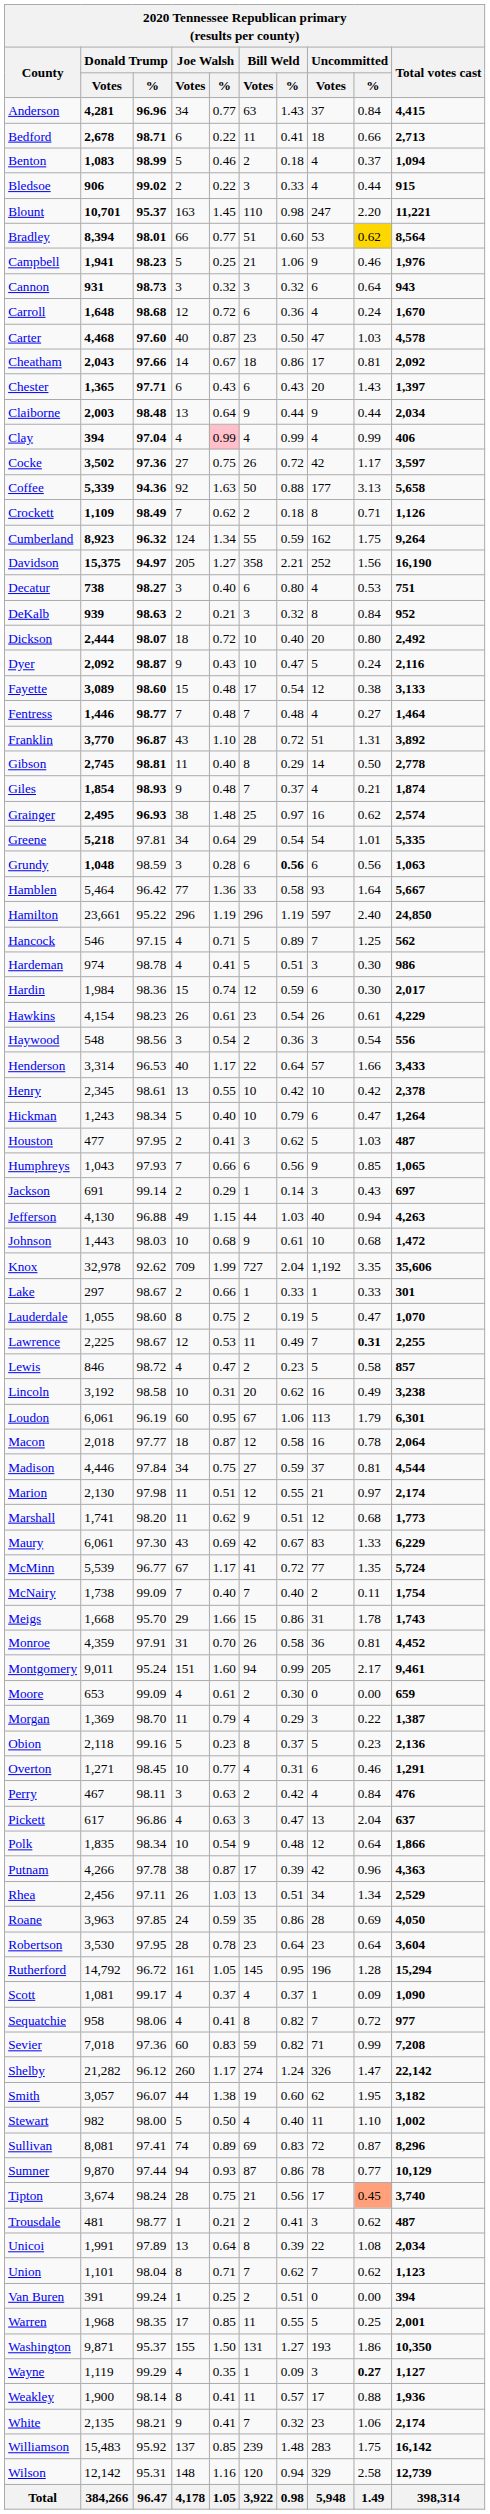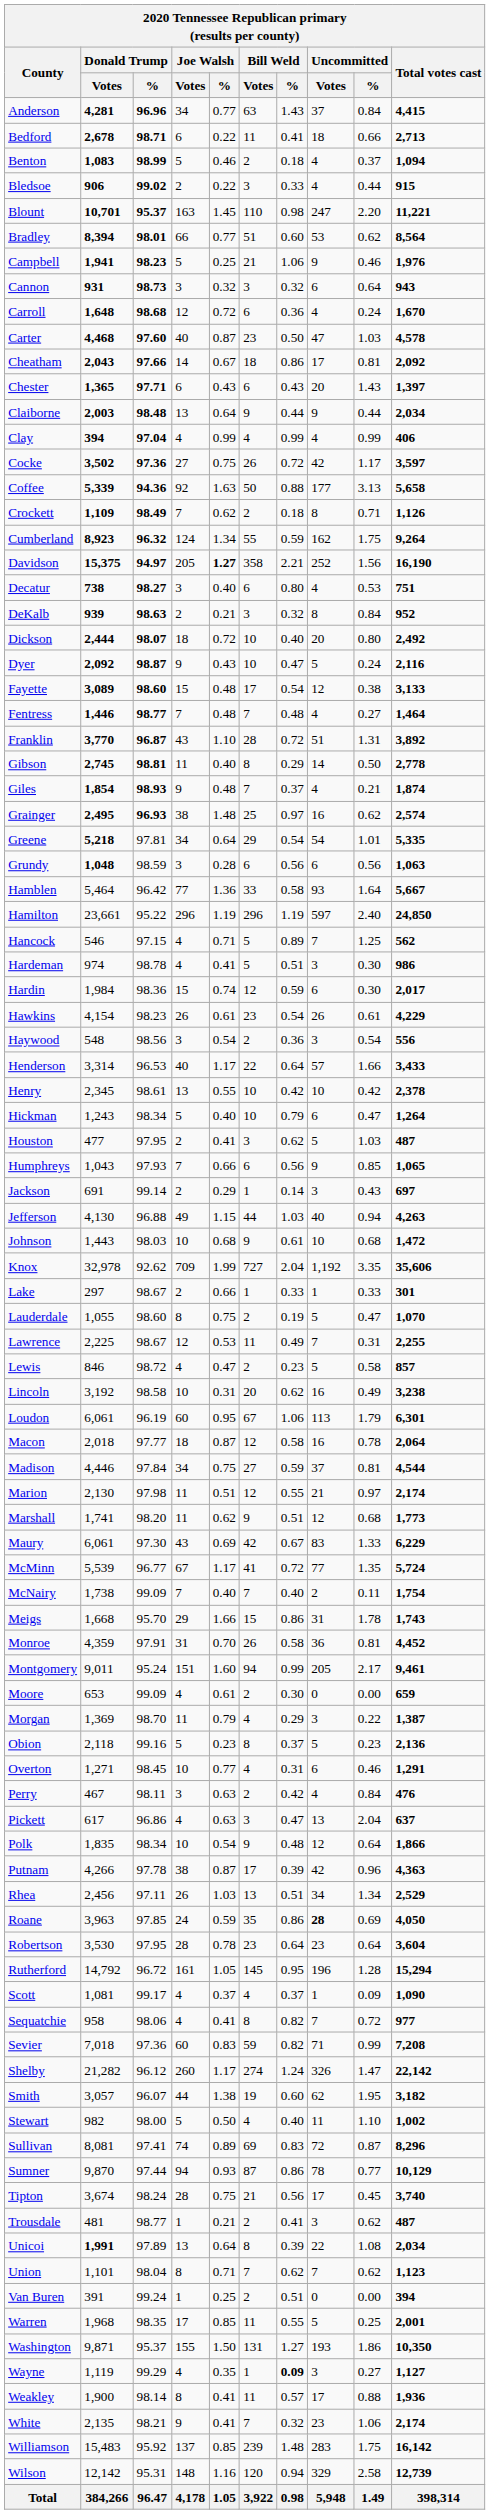(369, 236) gold background -> (369, 236) no background
(224, 437) pink background -> (224, 437) no background
(224, 563) normal -> (224, 562) bold
(292, 863) bold -> (292, 864) normal
(369, 1341) bold -> (369, 1342) normal
(318, 1919) normal -> (318, 1918) bold
(369, 2196) lightsalmon background -> (369, 2196) no background
(99, 2246) normal -> (99, 2245) bold
(292, 2372) normal -> (292, 2371) bold
(369, 2371) bold -> (369, 2372) normal
